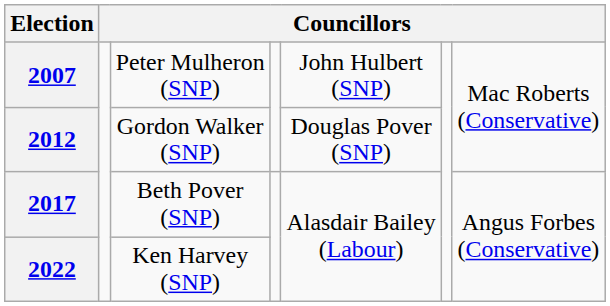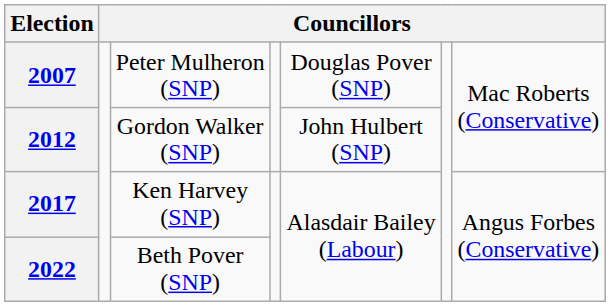(361, 74) John Hulbert (SNP) -> (361, 74) Douglas Pover (SNP)
(361, 139) Douglas Pover (SNP) -> (361, 139) John Hulbert (SNP)
(190, 203) Beth Pover (SNP) -> (190, 203) Ken Harvey (SNP)
(190, 268) Ken Harvey (SNP) -> (190, 268) Beth Pover (SNP)
